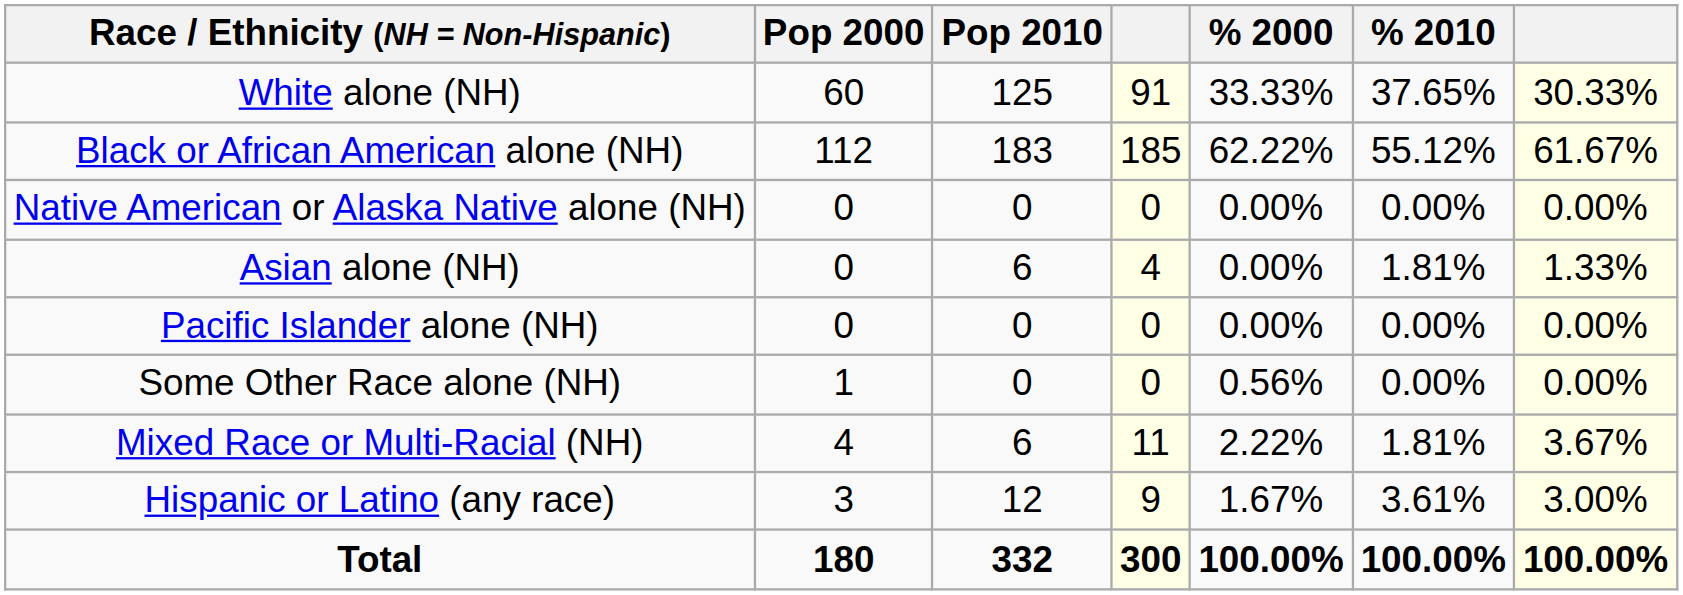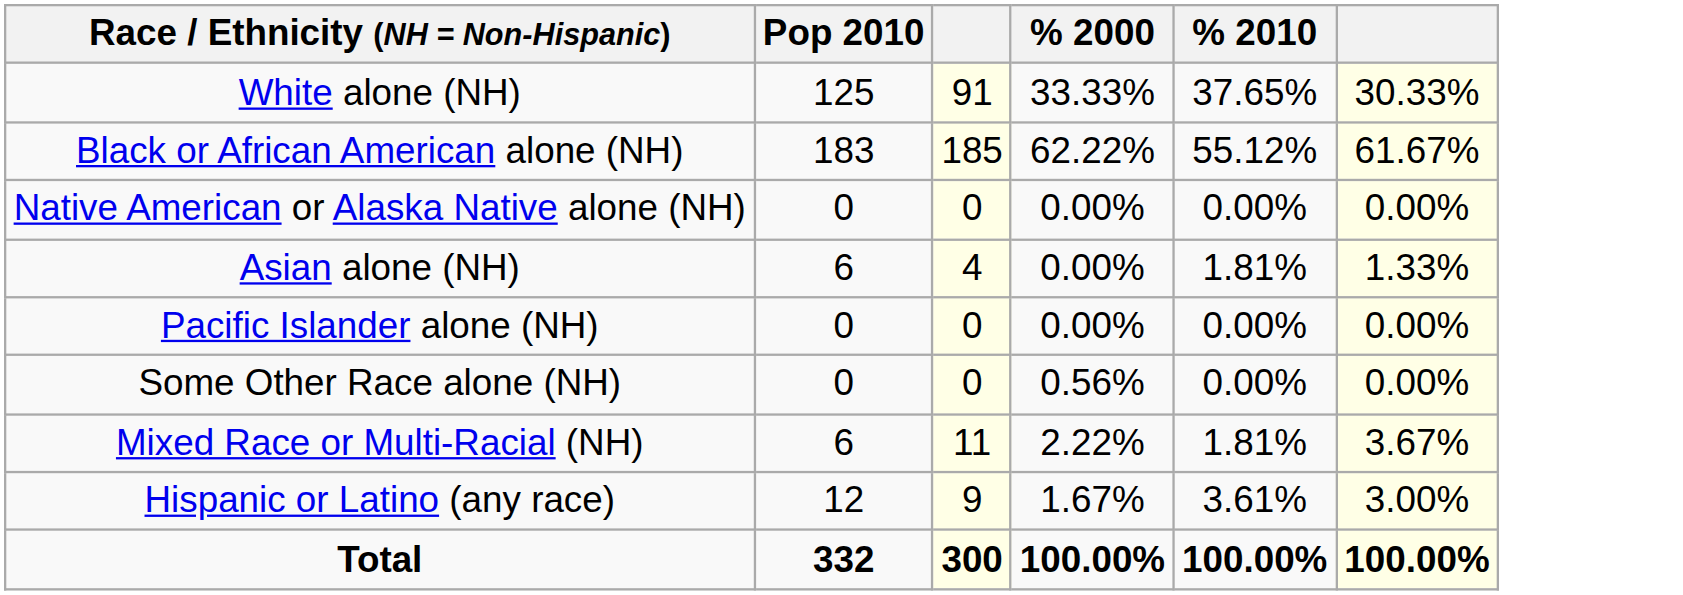- column: (844, 33)
